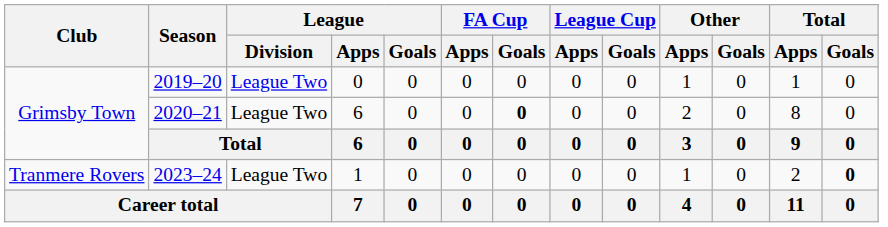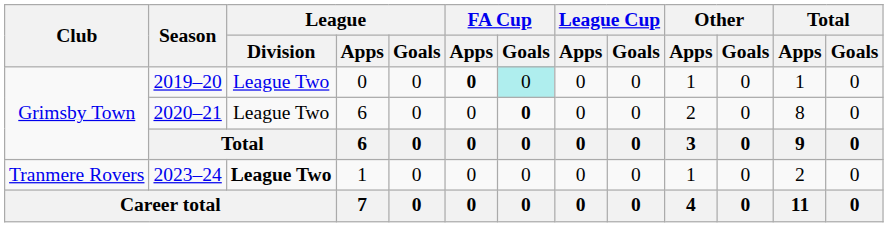(467, 81) normal -> (471, 81) bold
(522, 81) no background -> (526, 81) paleturquoise background
(279, 174) normal -> (281, 174) bold
(850, 174) bold -> (855, 174) normal
